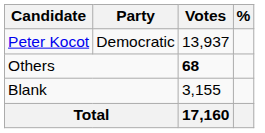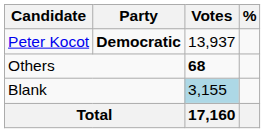(136, 41) normal -> (139, 41) bold
(201, 90) no background -> (207, 90) lightblue background
